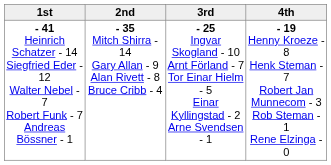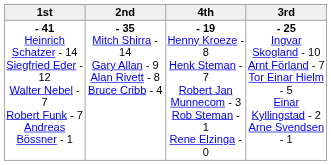columns swapped: (206, 12) <-> (286, 12)
